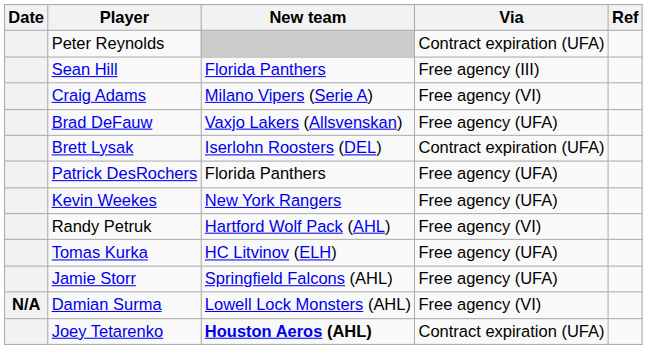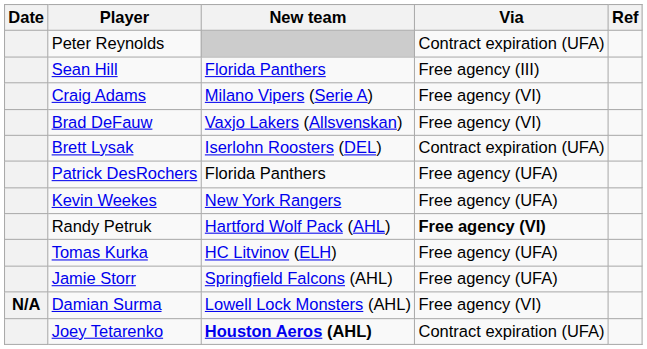(488, 122) Free agency (UFA) -> (480, 122) Free agency (VI)
(480, 226) normal -> (482, 226) bold
